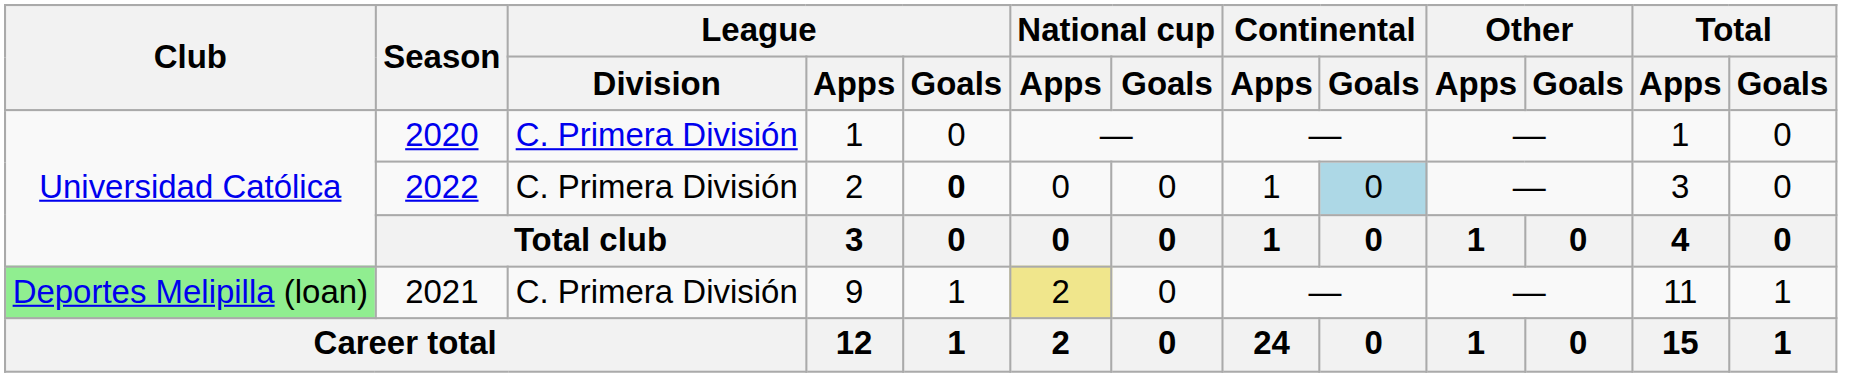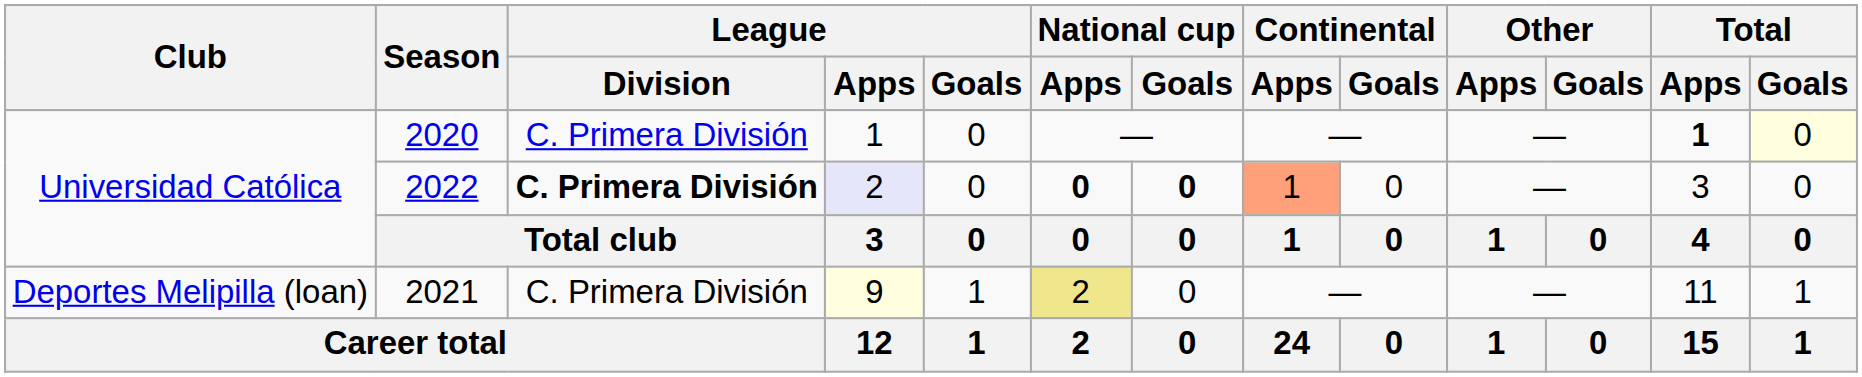(1680, 135) normal -> (1700, 135) bold
(1782, 135) no background -> (1803, 135) lightyellow background
(657, 187) normal -> (667, 187) bold
(854, 187) no background -> (874, 187) lavender background
(956, 187) bold -> (977, 187) normal
(1061, 187) normal -> (1081, 187) bold
(1167, 187) normal -> (1187, 187) bold
(1272, 187) no background -> (1292, 187) lightsalmon background
(1374, 187) lightblue background -> (1394, 187) no background
(190, 291) lightgreen background -> (190, 291) no background
(854, 291) no background -> (874, 291) lightyellow background
